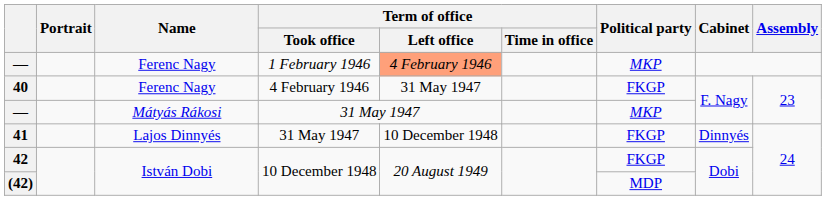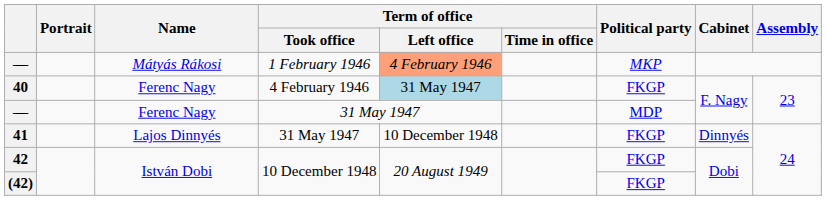(177, 64) Ferenc Nagy -> (177, 64) Mátyás Rákosi
(441, 87) no background -> (441, 87) lightblue background
(177, 111) Mátyás Rákosi -> (177, 111) Ferenc Nagy
(646, 111) MKP -> (646, 111) MDP
(646, 183) MDP -> (646, 183) FKGP
